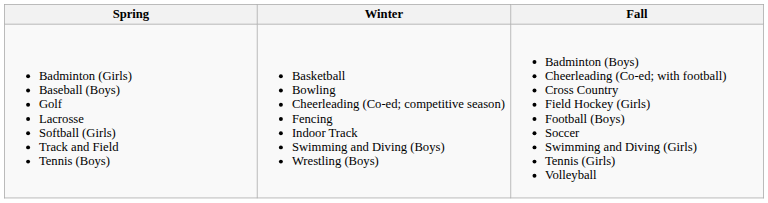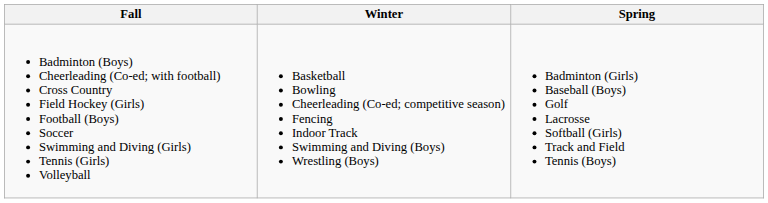columns swapped: (637, 14) <-> (131, 14)
